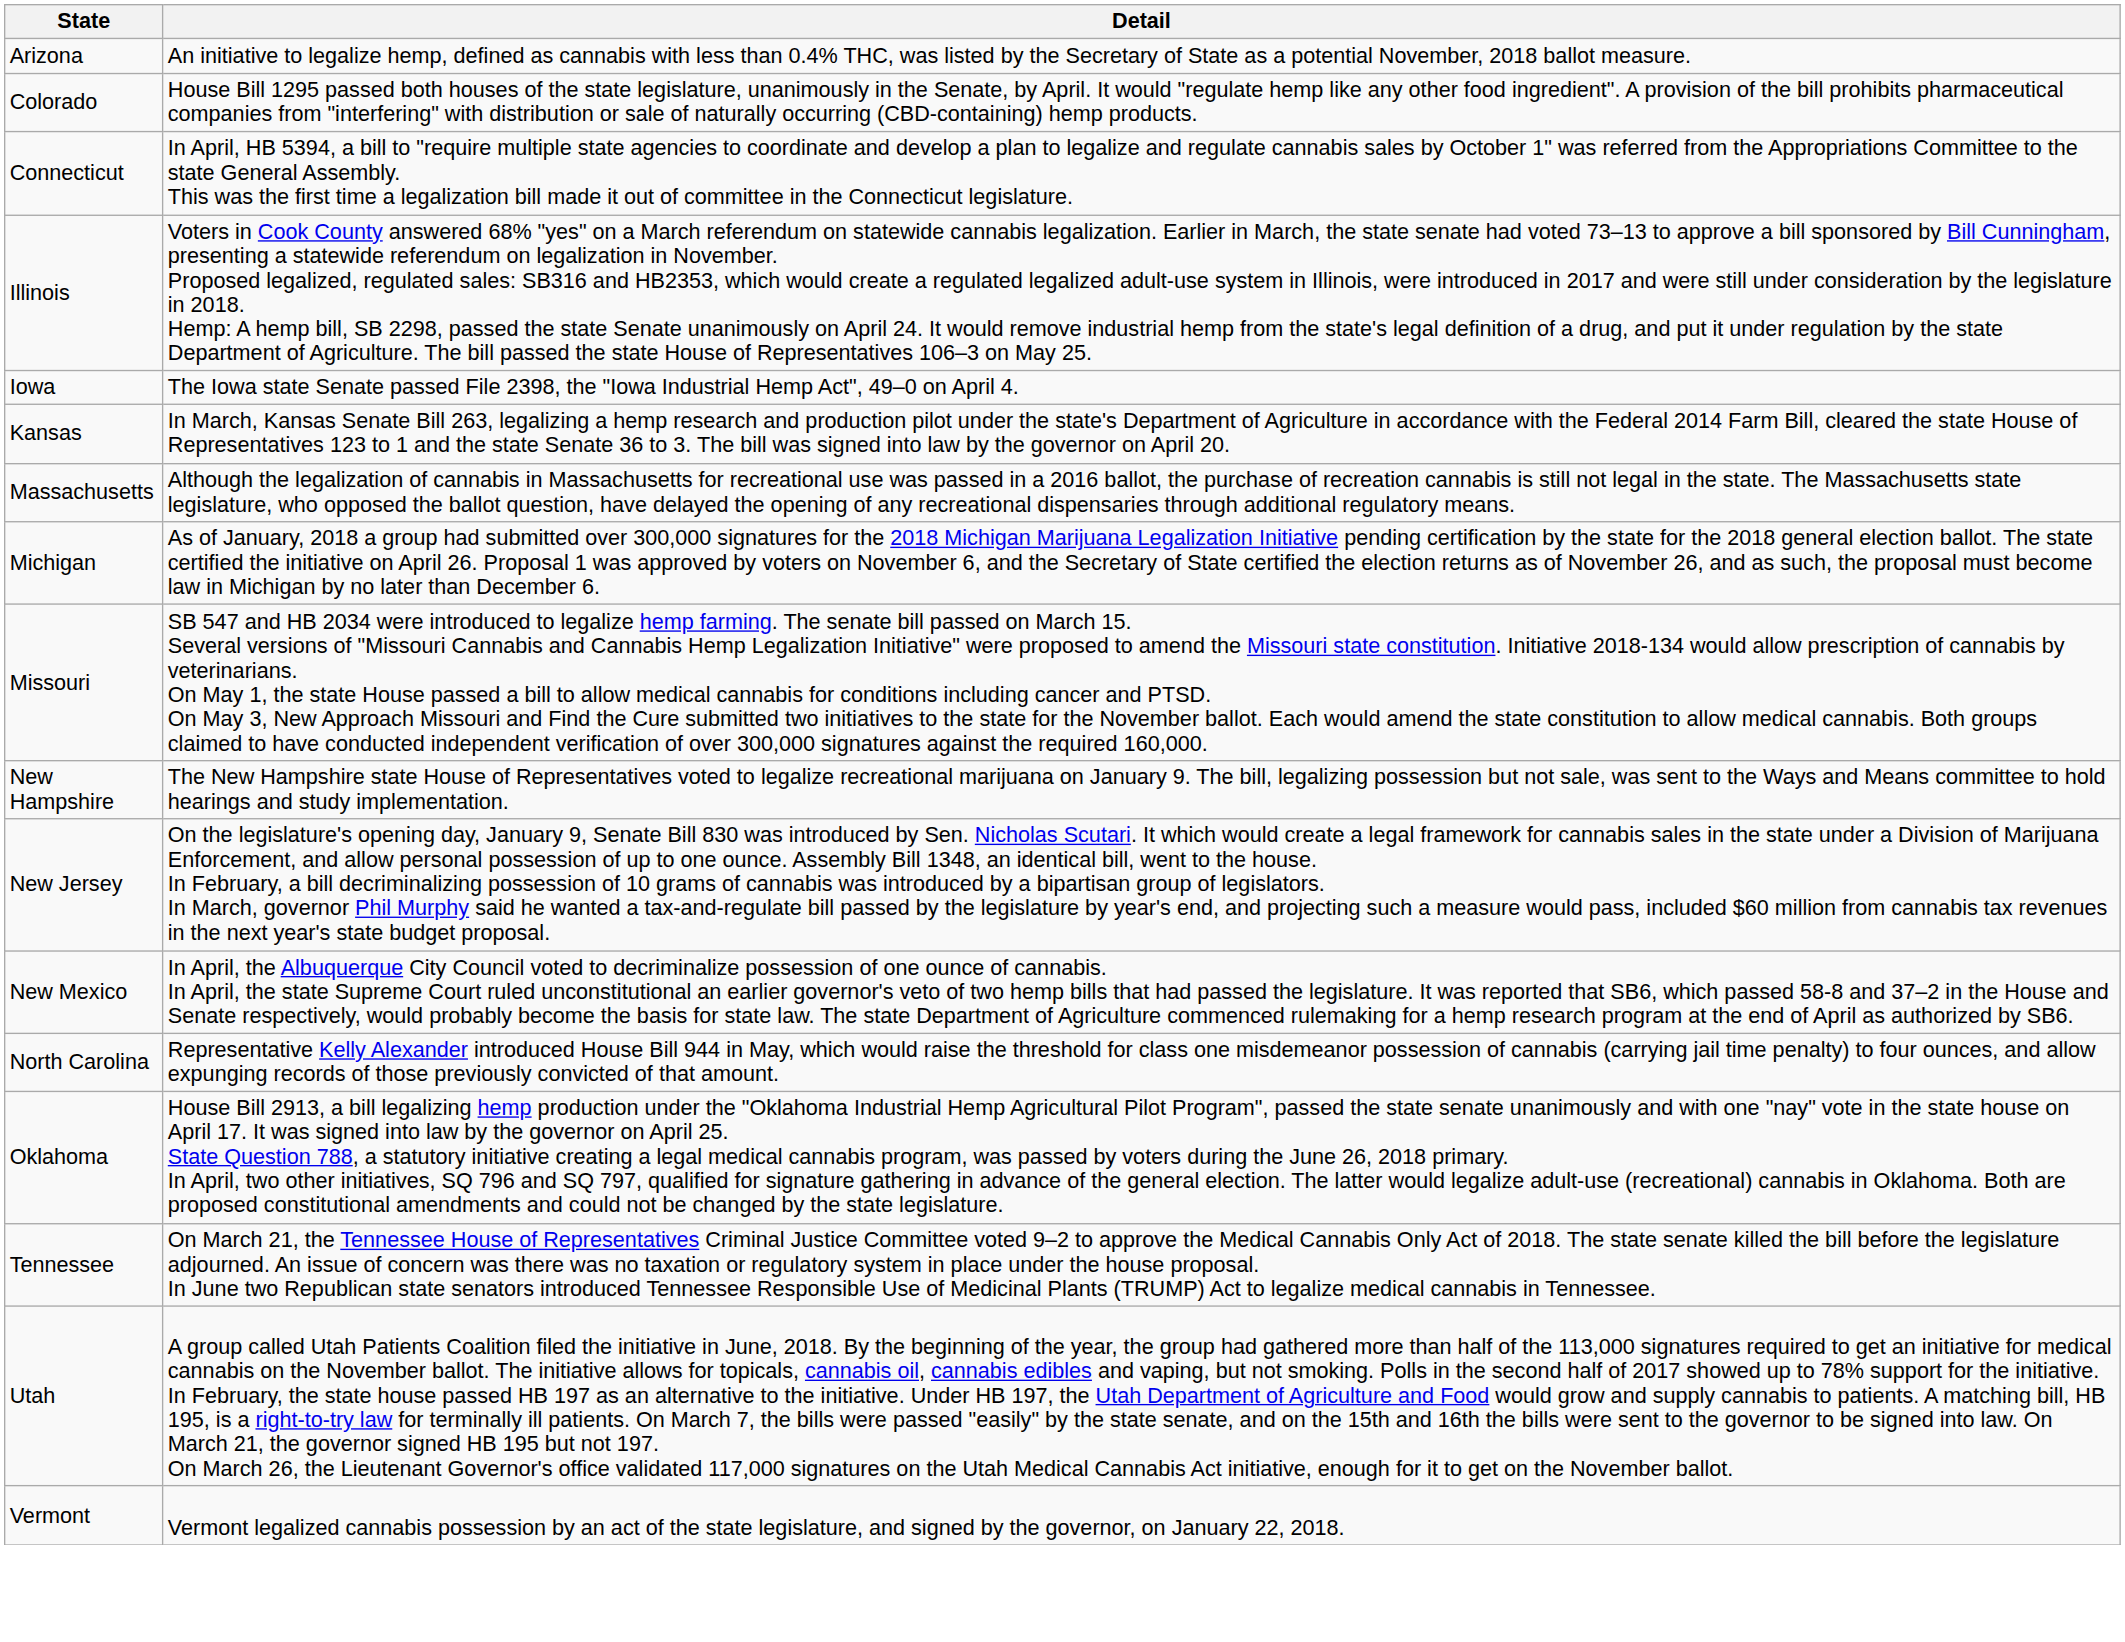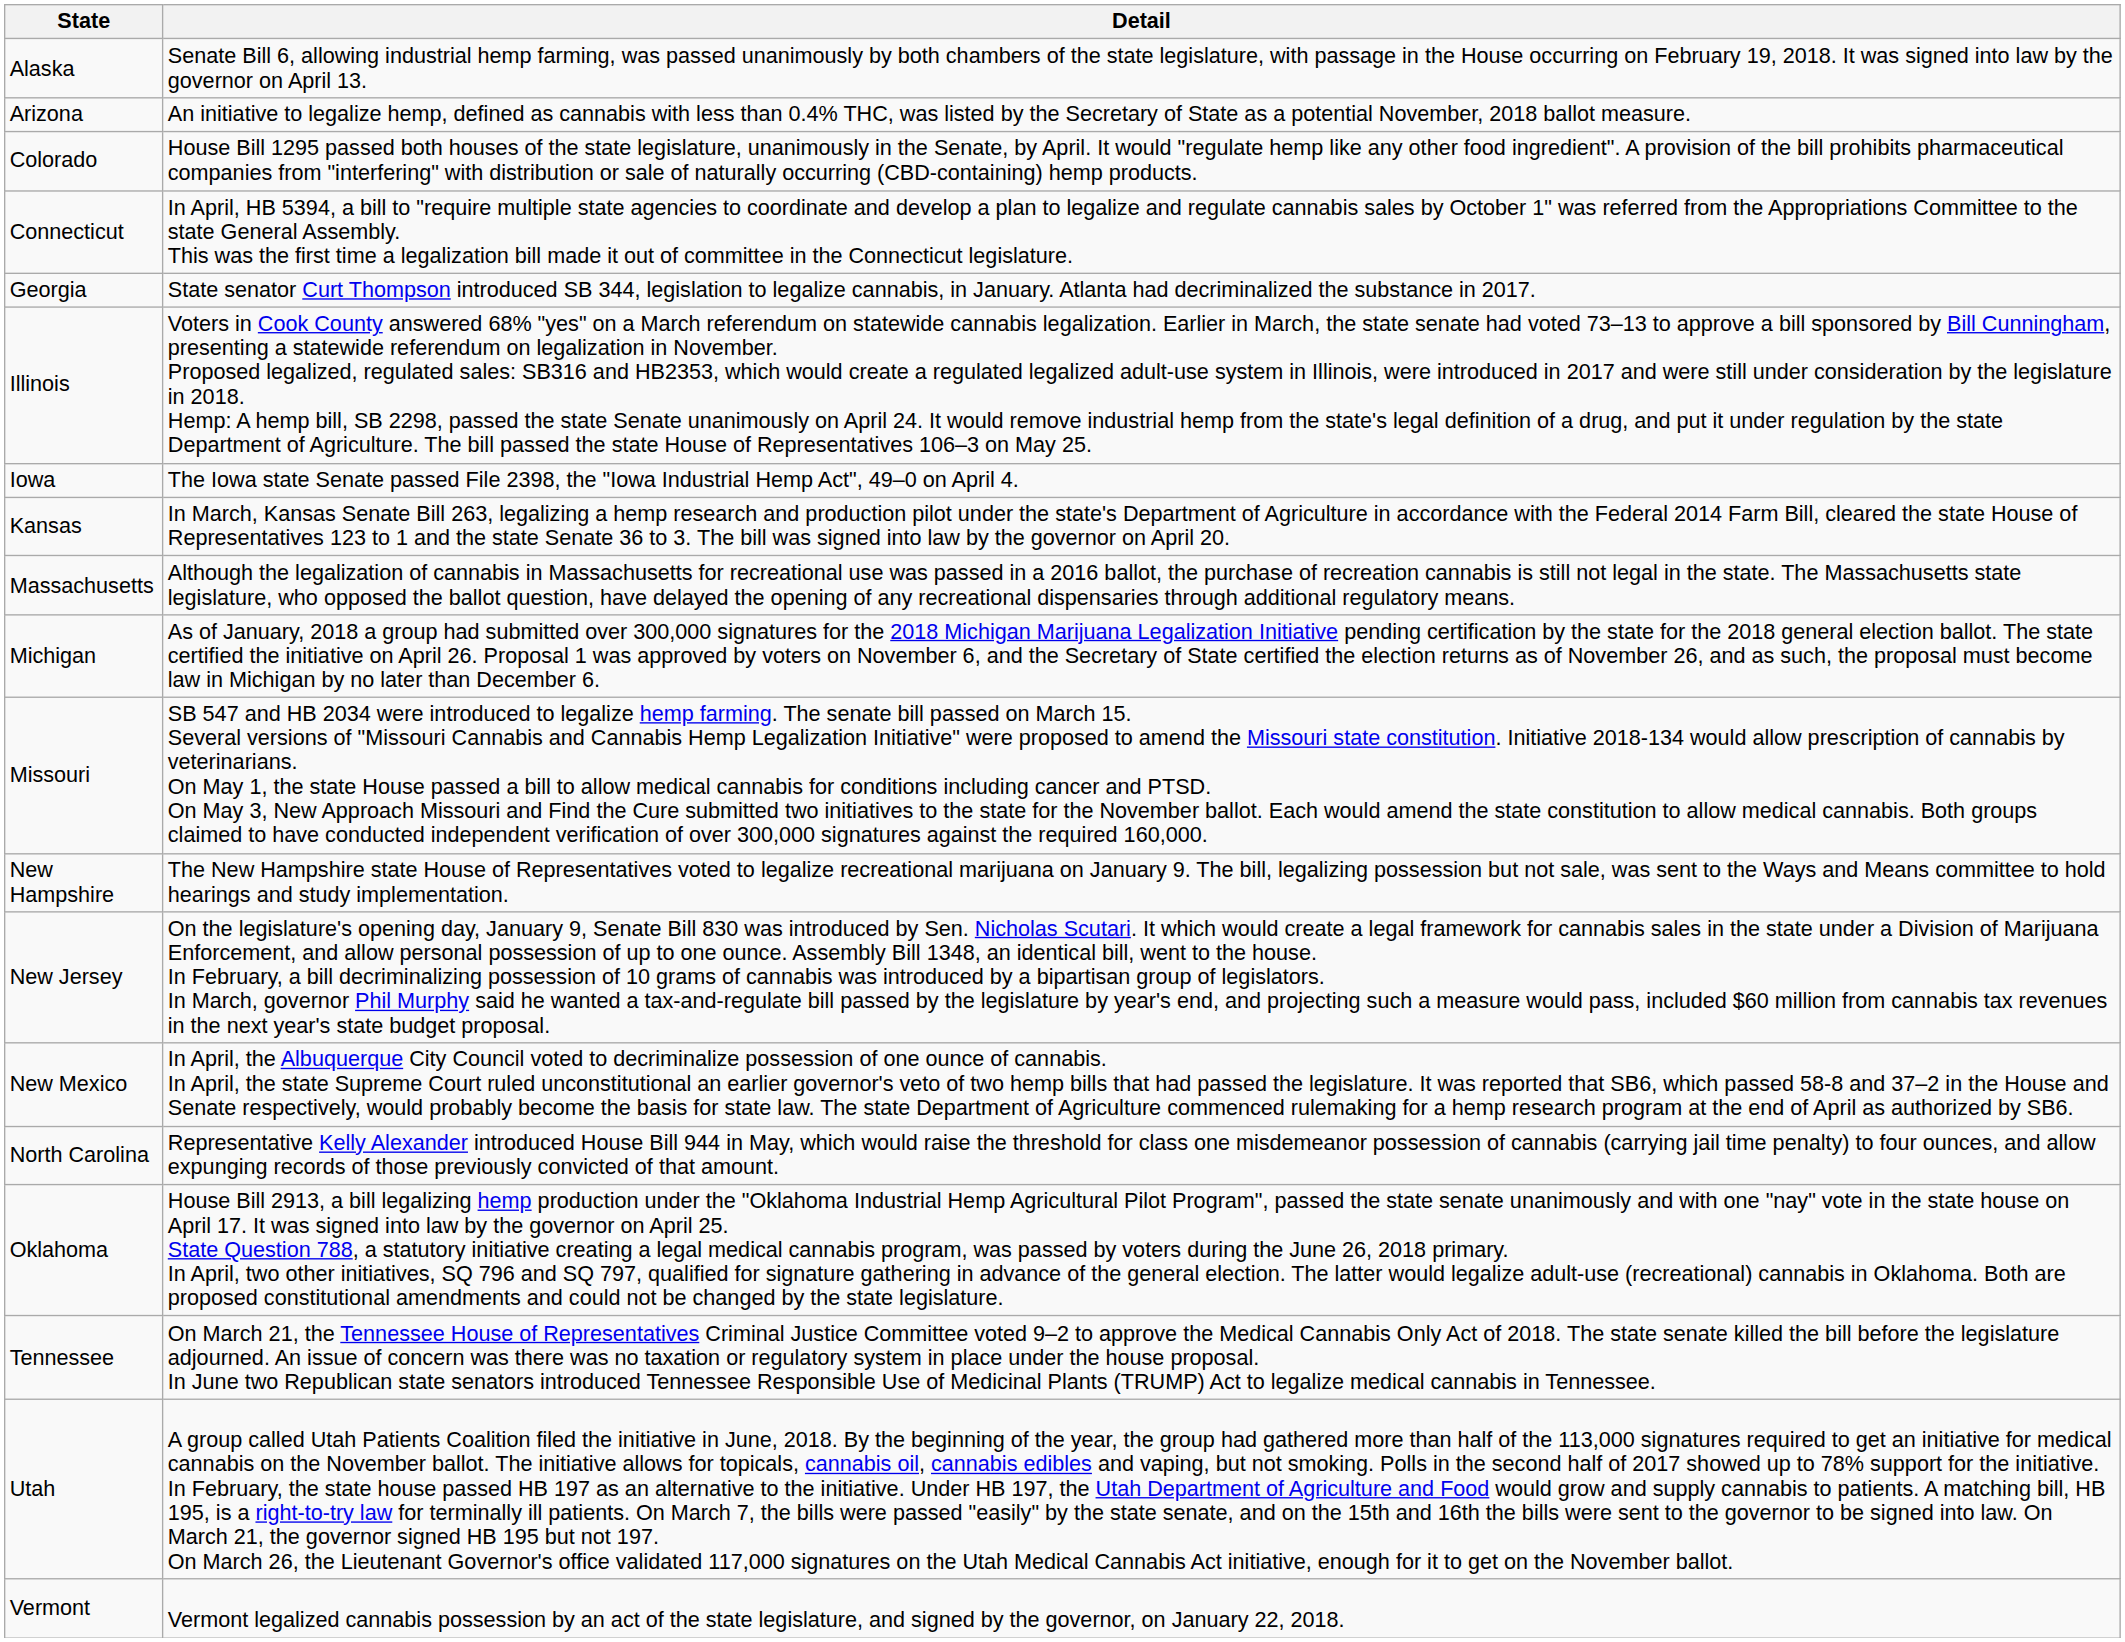+ row: (42, 68)
+ row: (48, 290)
